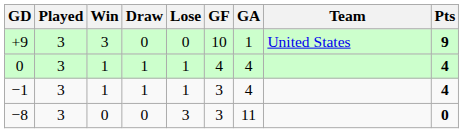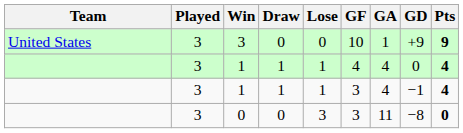columns swapped: (347, 16) <-> (20, 16)
